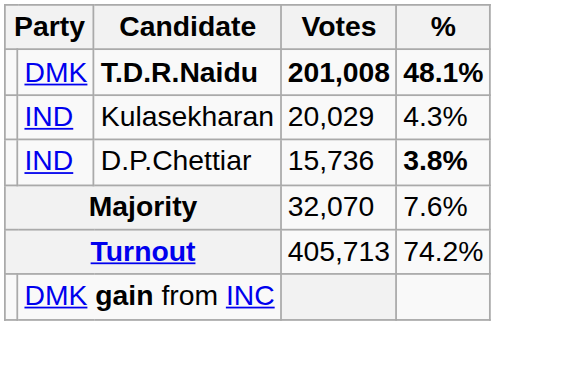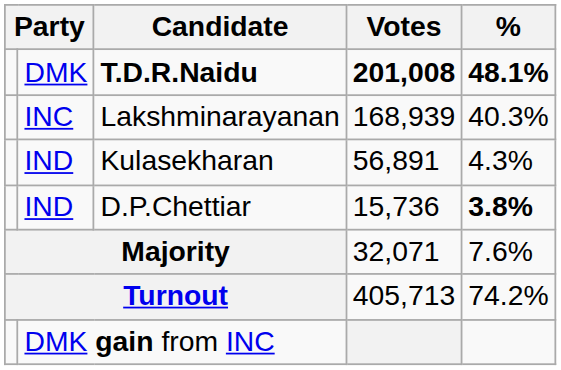+ row: (220, 116)
(331, 116) 20,029 -> (396, 161) 56,891
(331, 206) 32,070 -> (396, 251) 32,071
